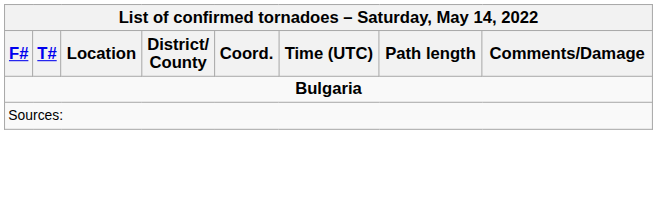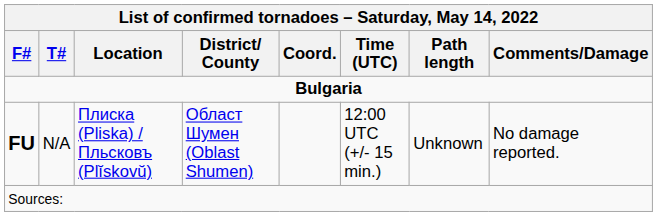+ row: (22, 143)
